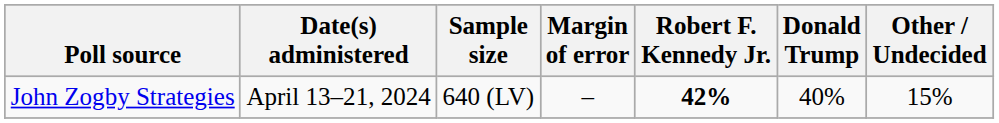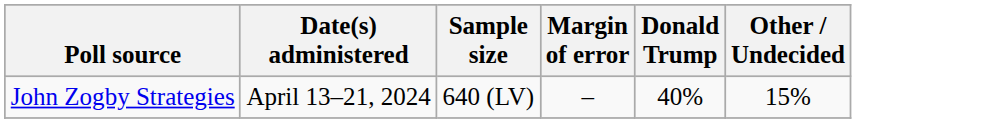- column: (706, 40)
